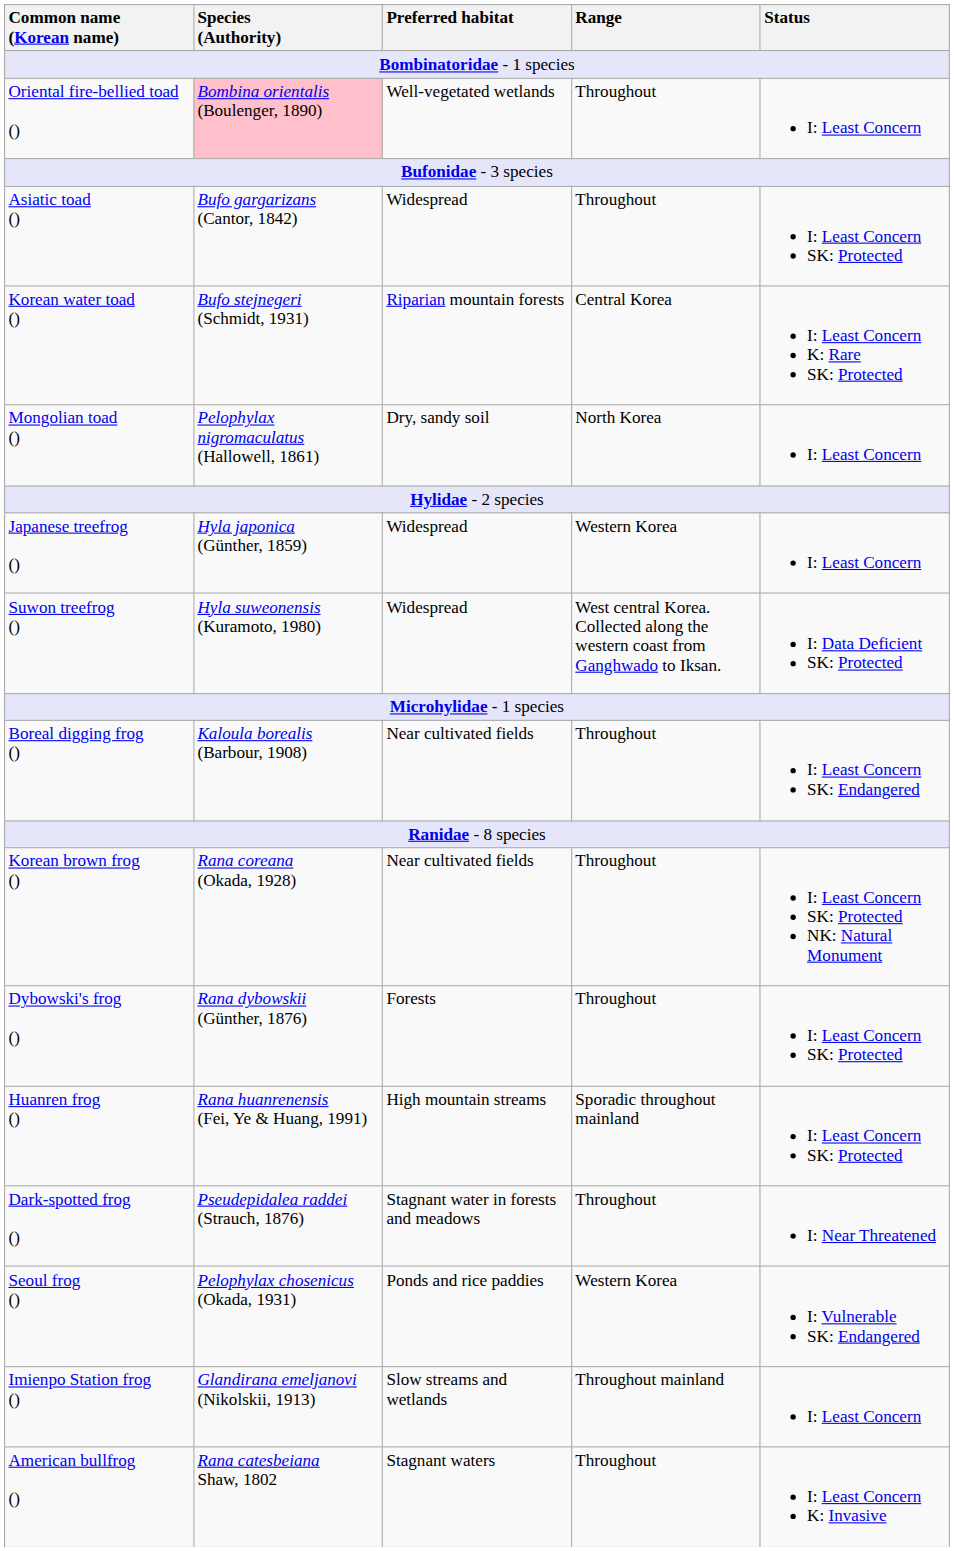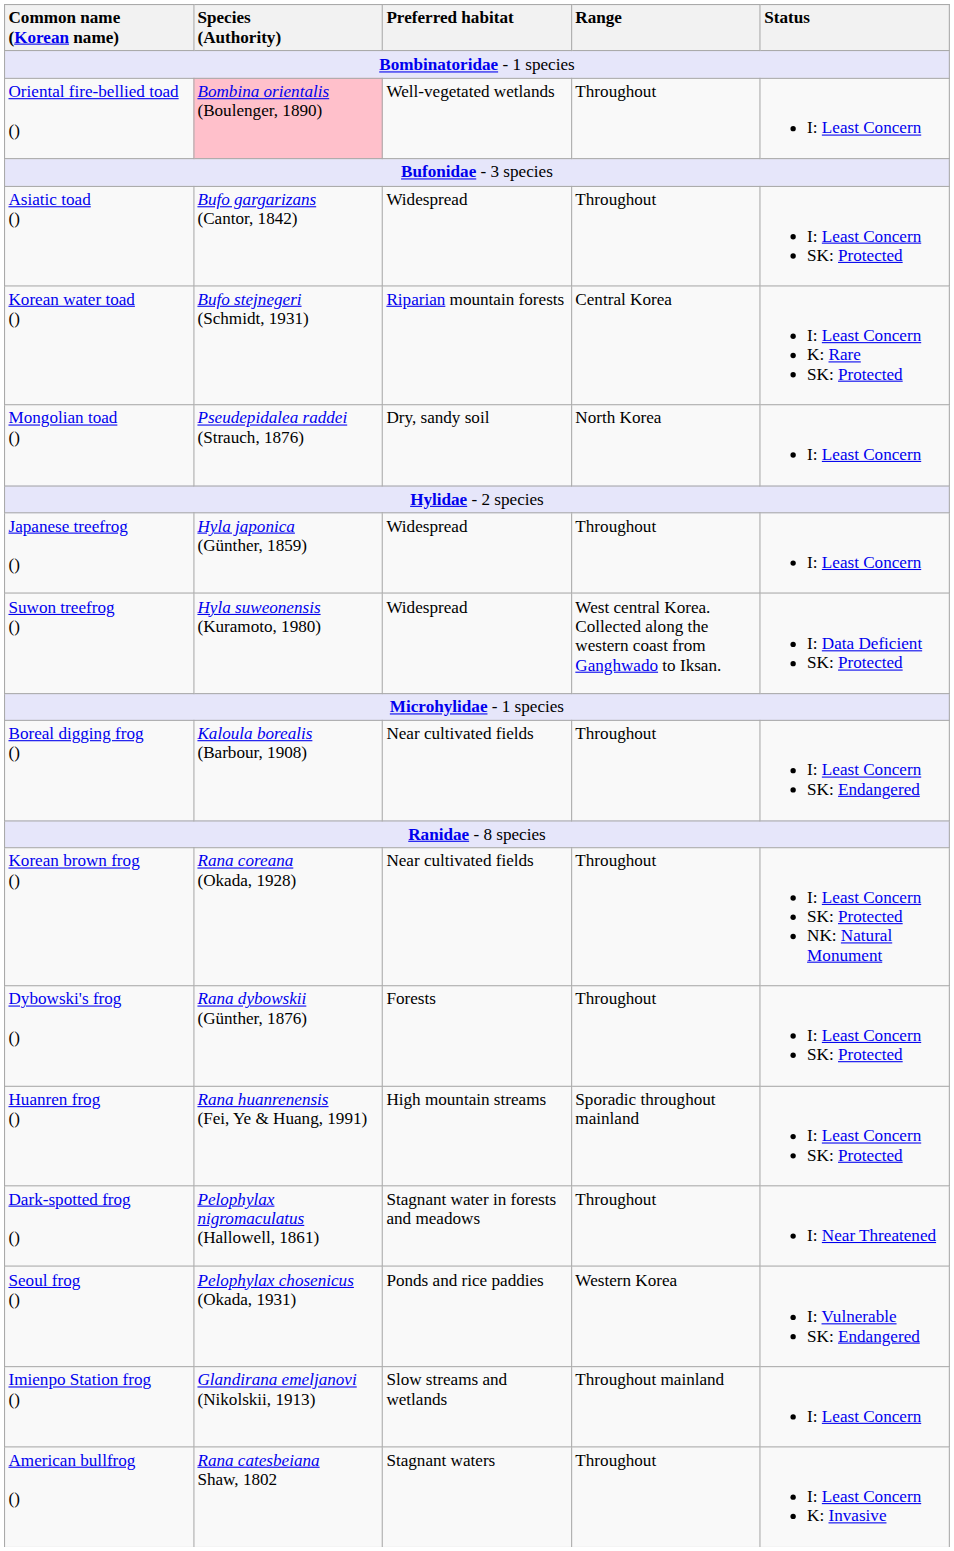(258, 437) Pelophylax nigromaculatus (Hallowell, 1861) -> (272, 428) Pseudepidalea raddei (Strauch, 1876)
(626, 526) Western Korea -> (616, 526) Throughout
(272, 1208) Pseudepidalea raddei (Strauch, 1876) -> (258, 1218) Pelophylax nigromaculatus (Hallowell, 1861)
